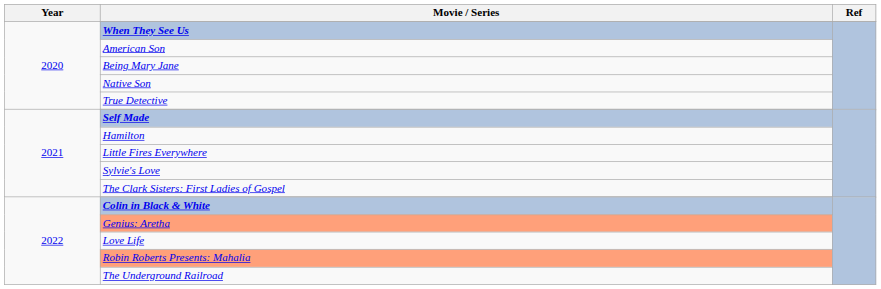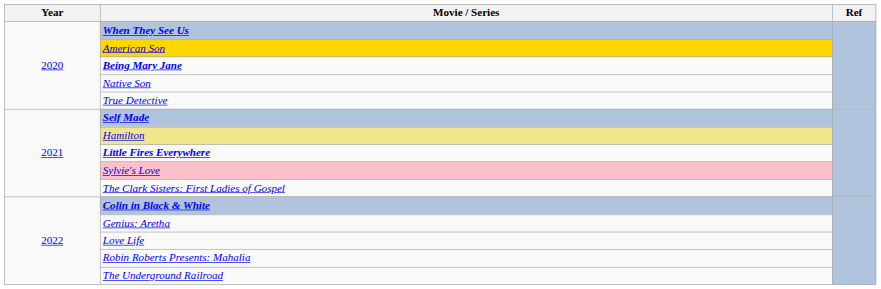(134, 48) no background -> (134, 48) gold background
(141, 65) normal -> (142, 65) bold
(124, 135) no background -> (124, 135) khaki background
(155, 153) normal -> (156, 153) bold
(131, 170) no background -> (131, 170) pink background
(136, 223) lightsalmon background -> (136, 223) no background
(177, 258) lightsalmon background -> (177, 258) no background
